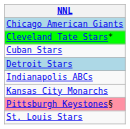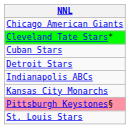(65, 24) lightblue background -> (65, 24) no background
(39, 64) lightblue background -> (39, 64) no background
